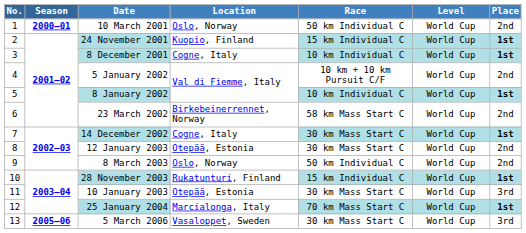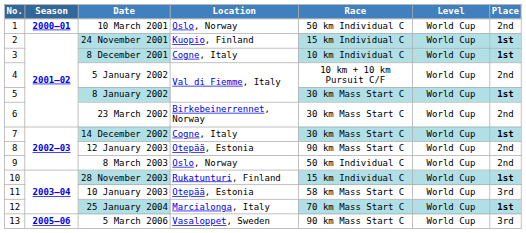(355, 95) 10 km Individual C -> (355, 95) 30 km Mass Start C
(355, 115) 58 km Mass Start C -> (355, 115) 30 km Mass Start C
(355, 149) 30 km Mass Start C -> (355, 149) 90 km Mass Start C
(355, 193) 30 km Mass Start C -> (355, 193) 58 km Mass Start C
(355, 222) 30 km Mass Start C -> (355, 222) 90 km Mass Start C
